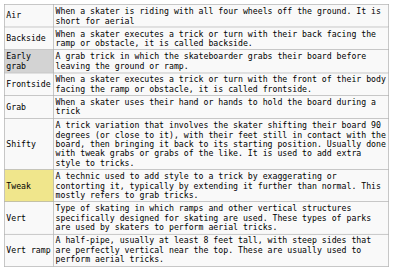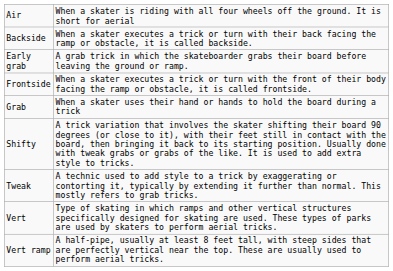(19, 61) lightgrey background -> (19, 61) no background
(19, 186) khaki background -> (19, 186) no background
